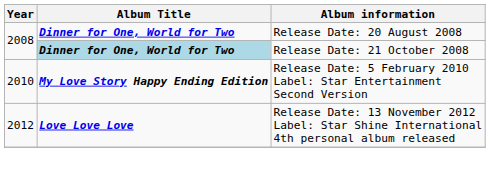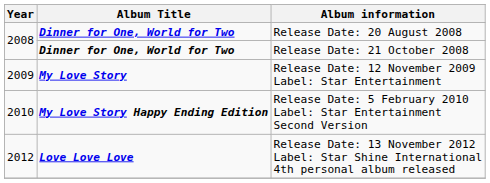(137, 50) lightblue background -> (137, 50) no background
+ row: (374, 75)
